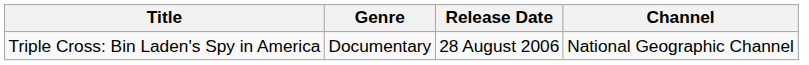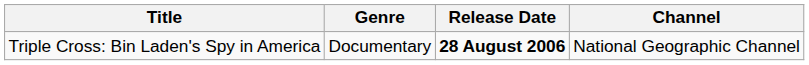(499, 45) normal -> (502, 45) bold
